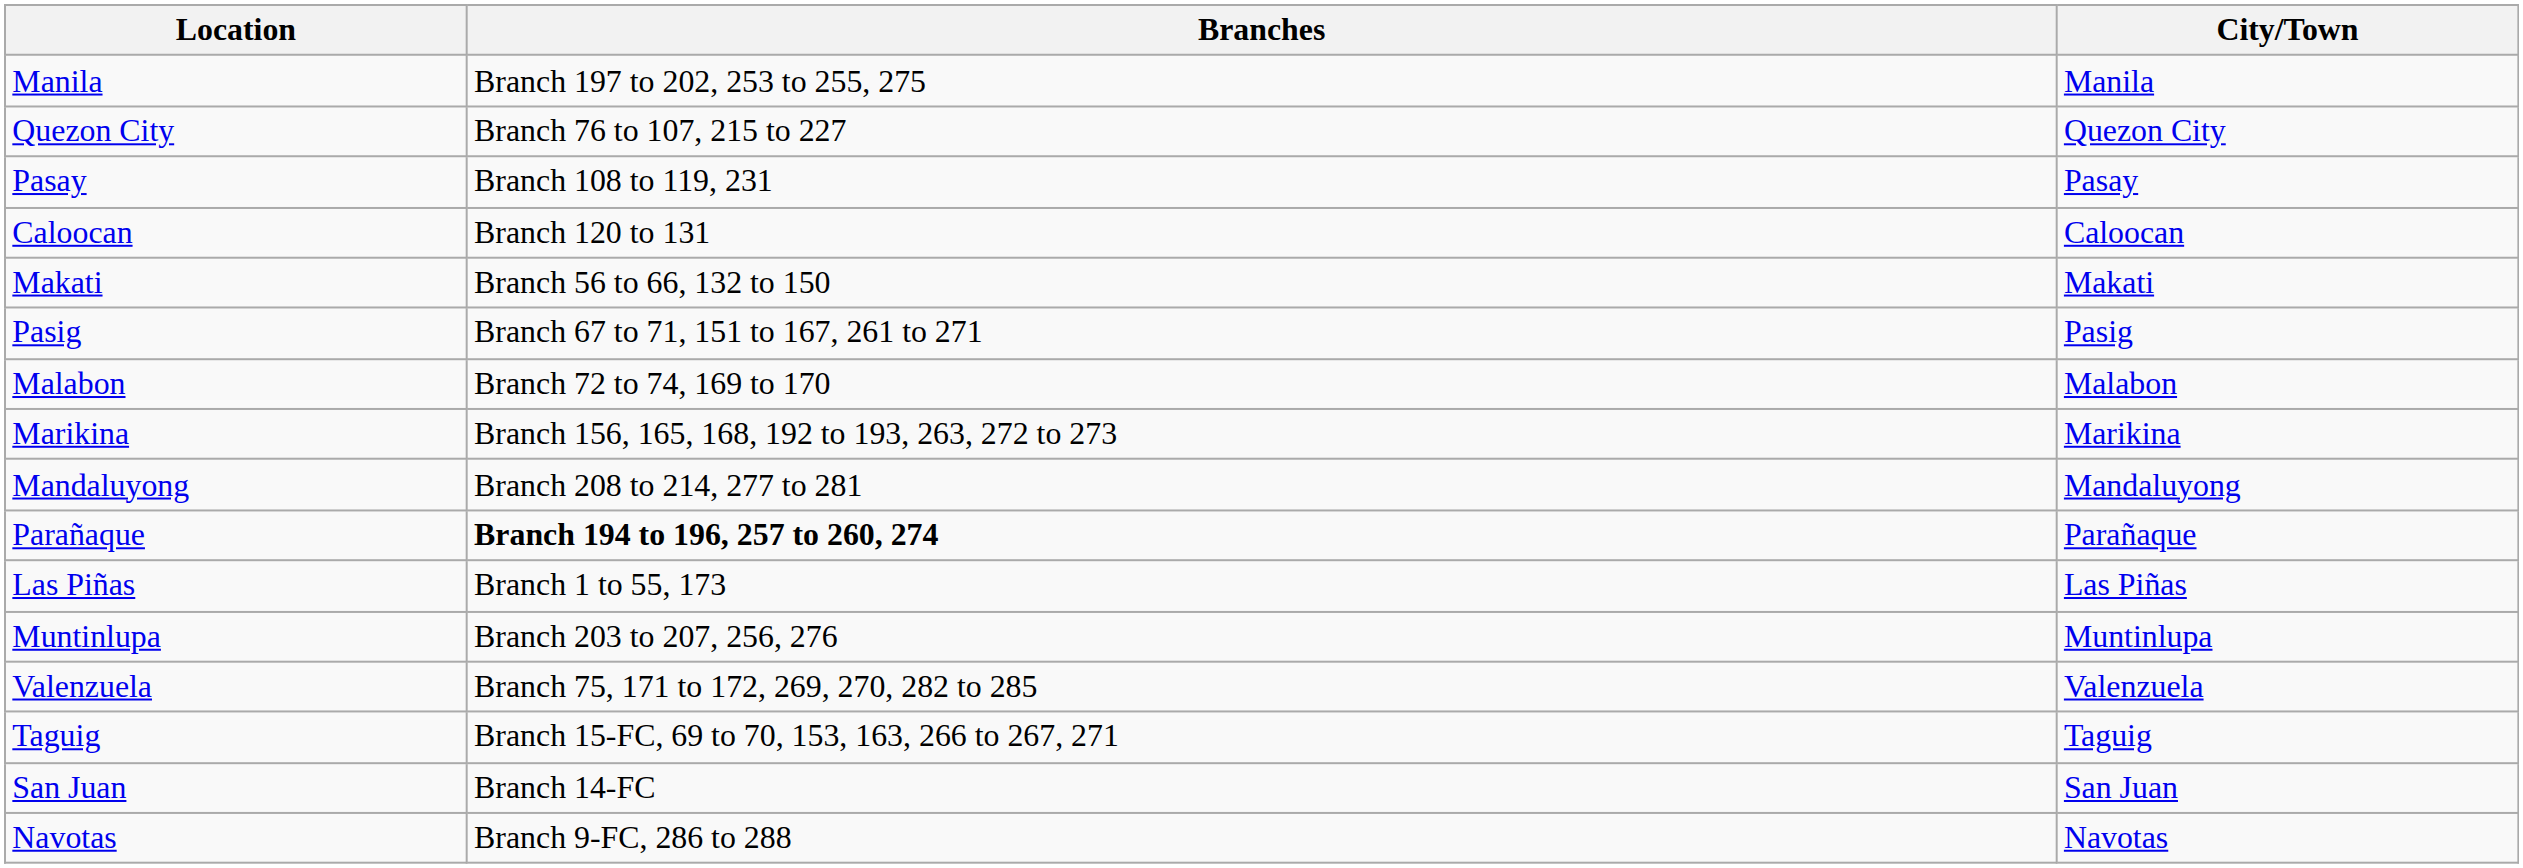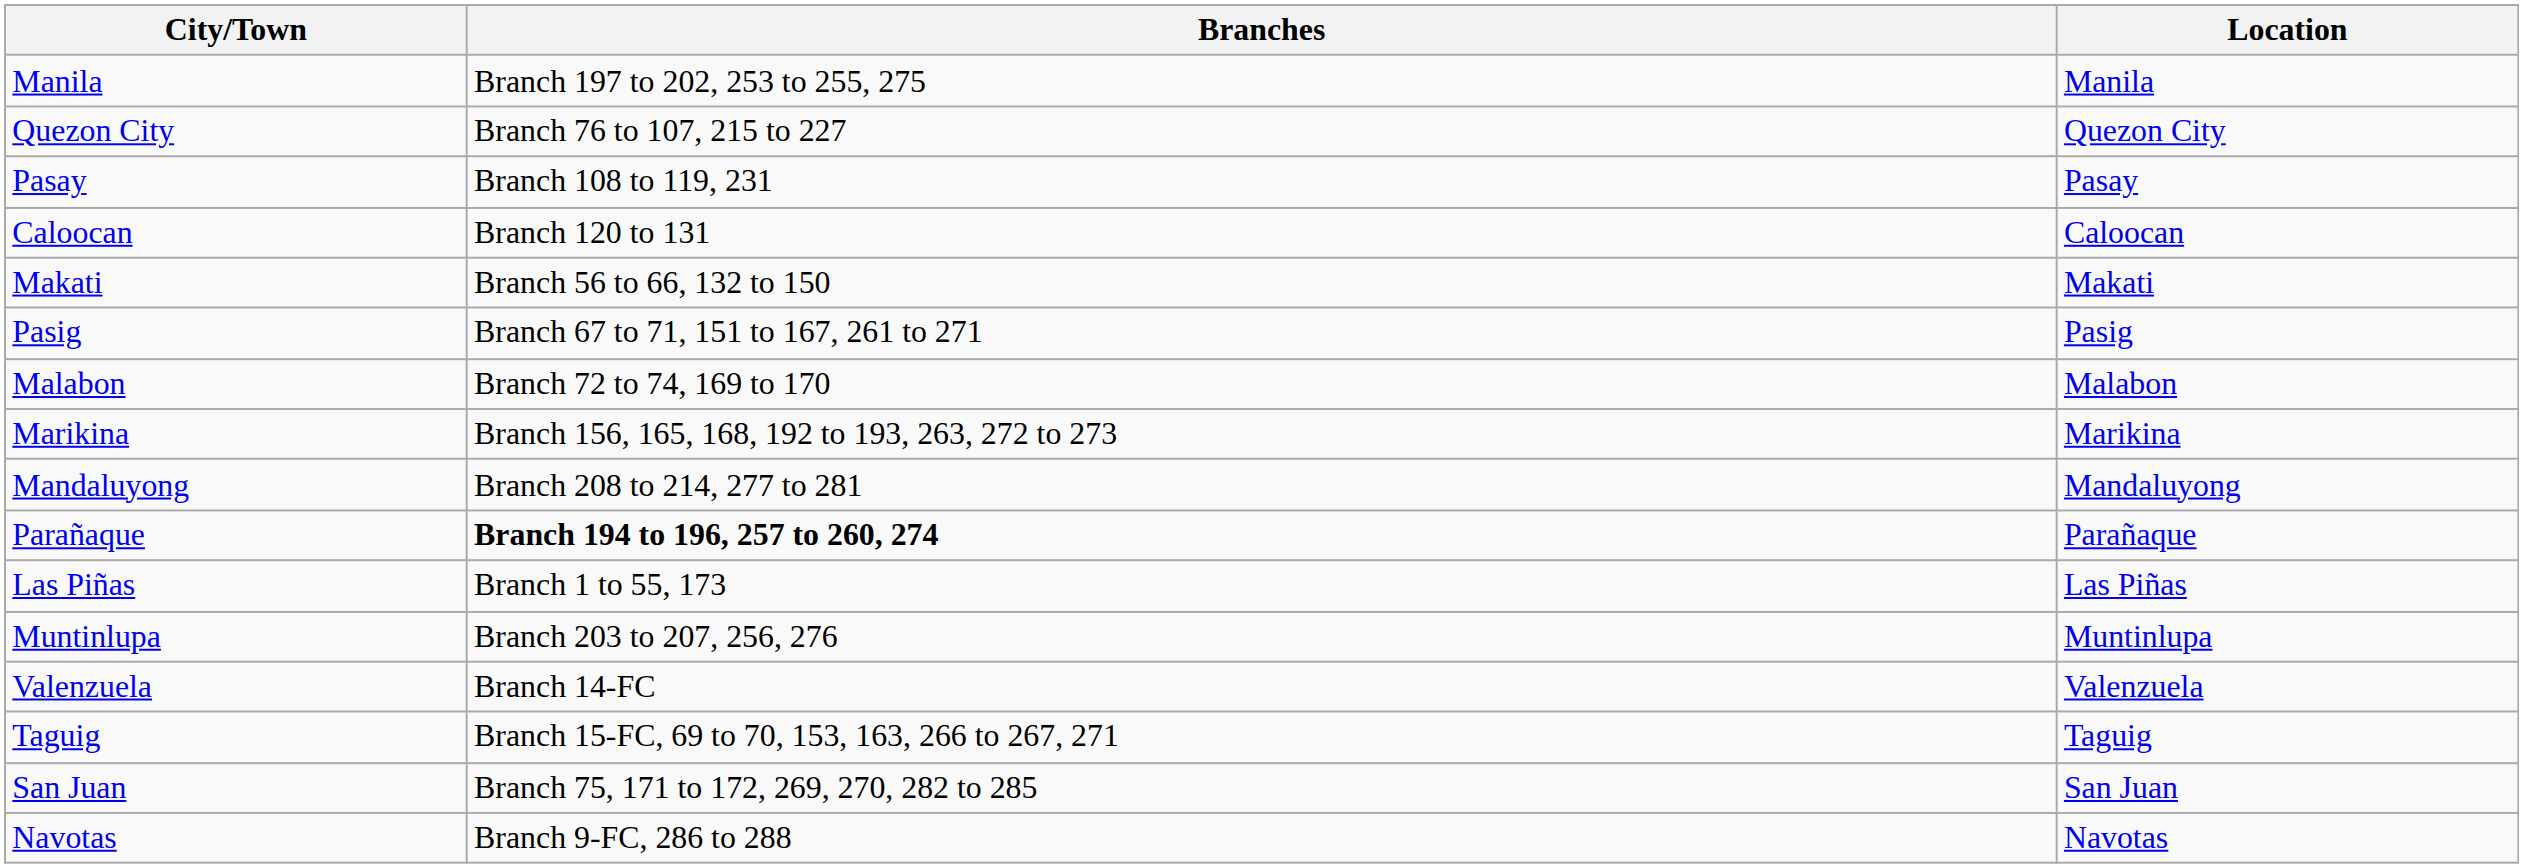columns swapped: (2287, 29) <-> (236, 29)
(756, 686) Branch 75, 171 to 172, 269, 270, 282 to 285 -> (565, 686) Branch 14-FC
(565, 787) Branch 14-FC -> (756, 787) Branch 75, 171 to 172, 269, 270, 282 to 285
